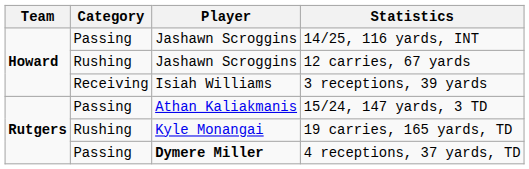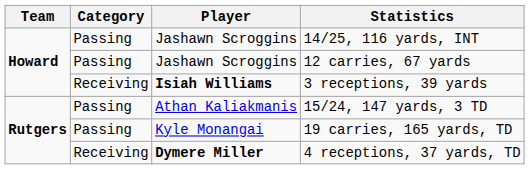(103, 62) Rushing -> (103, 62) Passing
(214, 85) normal -> (214, 85) bold
(103, 130) Rushing -> (103, 130) Passing
(103, 153) Passing -> (111, 153) Receiving
